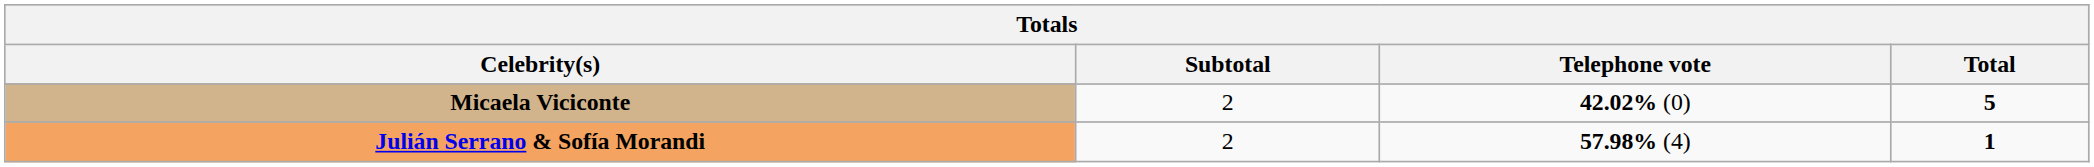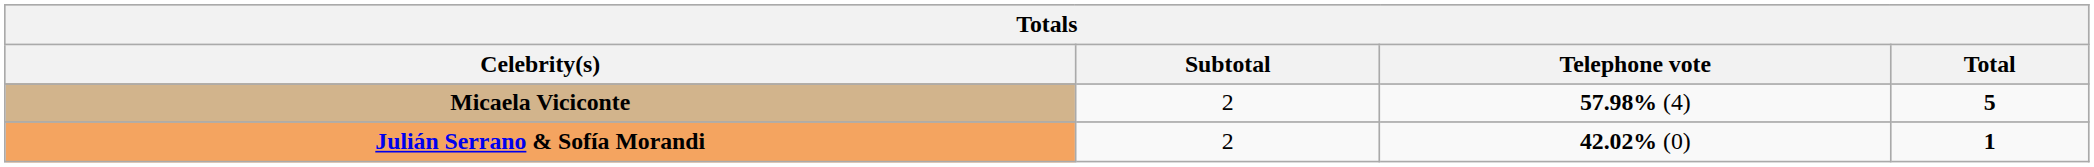(1635, 102) 42.02% (0) -> (1635, 102) 57.98% (4)
(1635, 142) 57.98% (4) -> (1635, 142) 42.02% (0)
